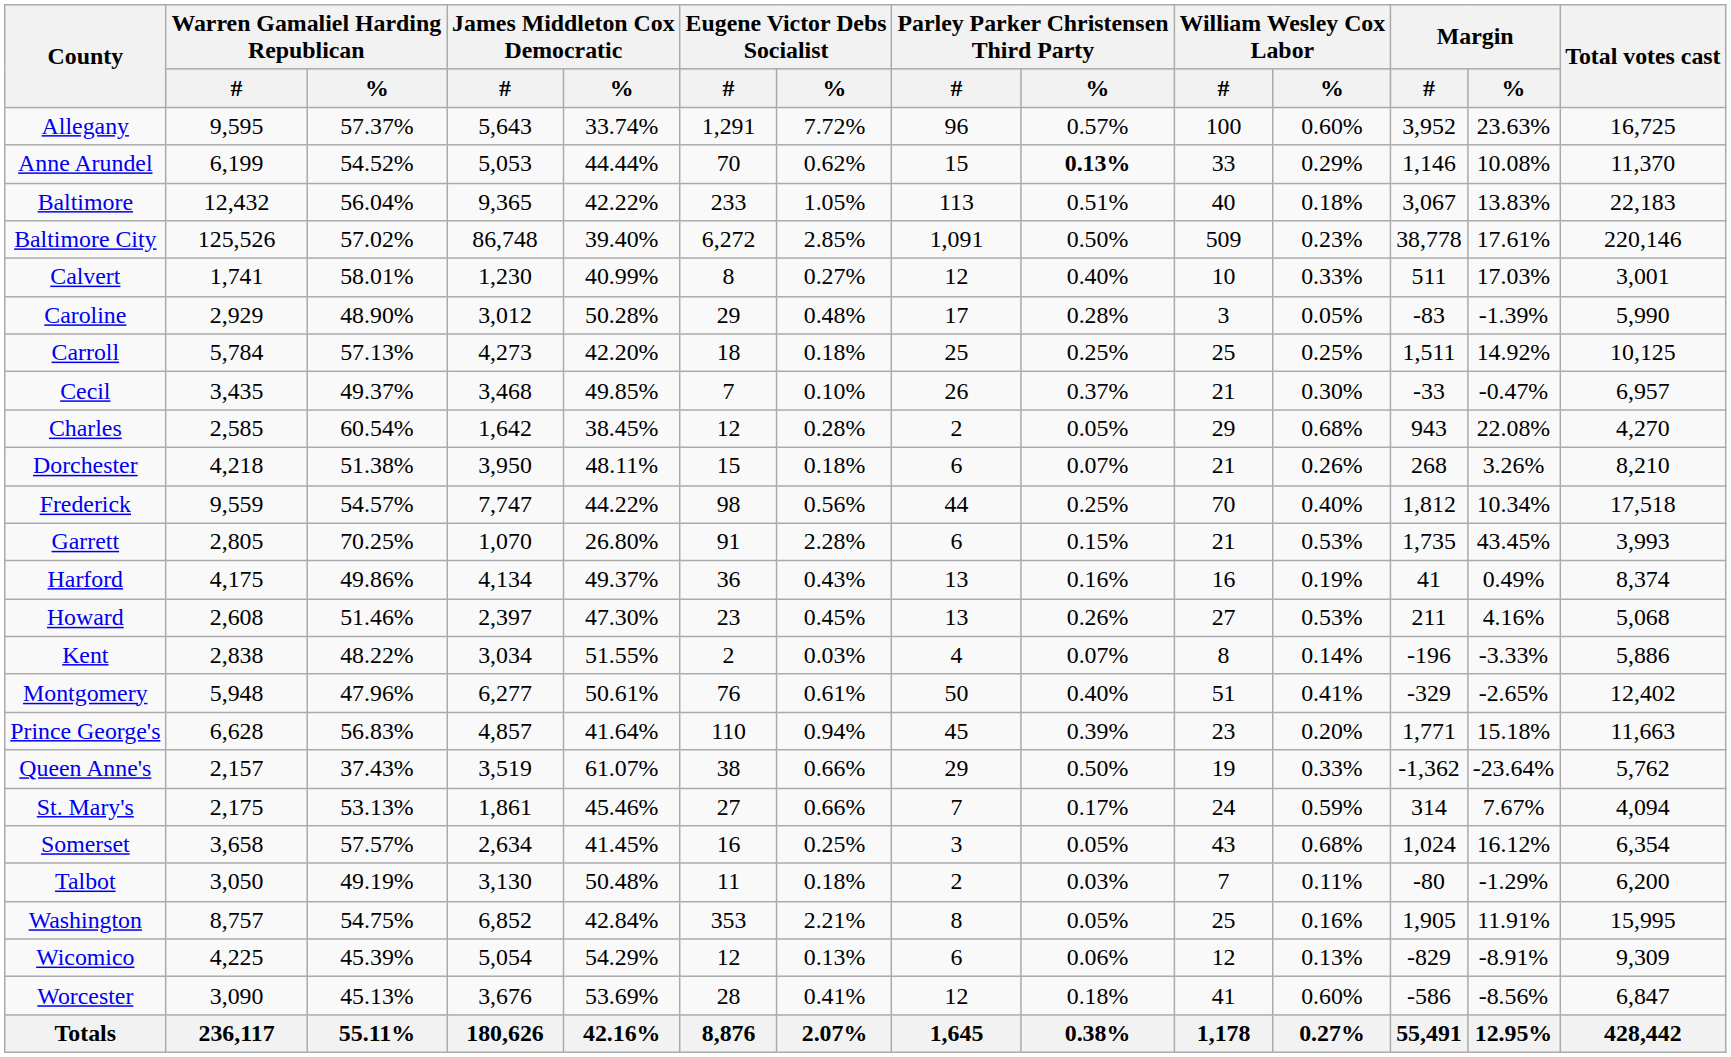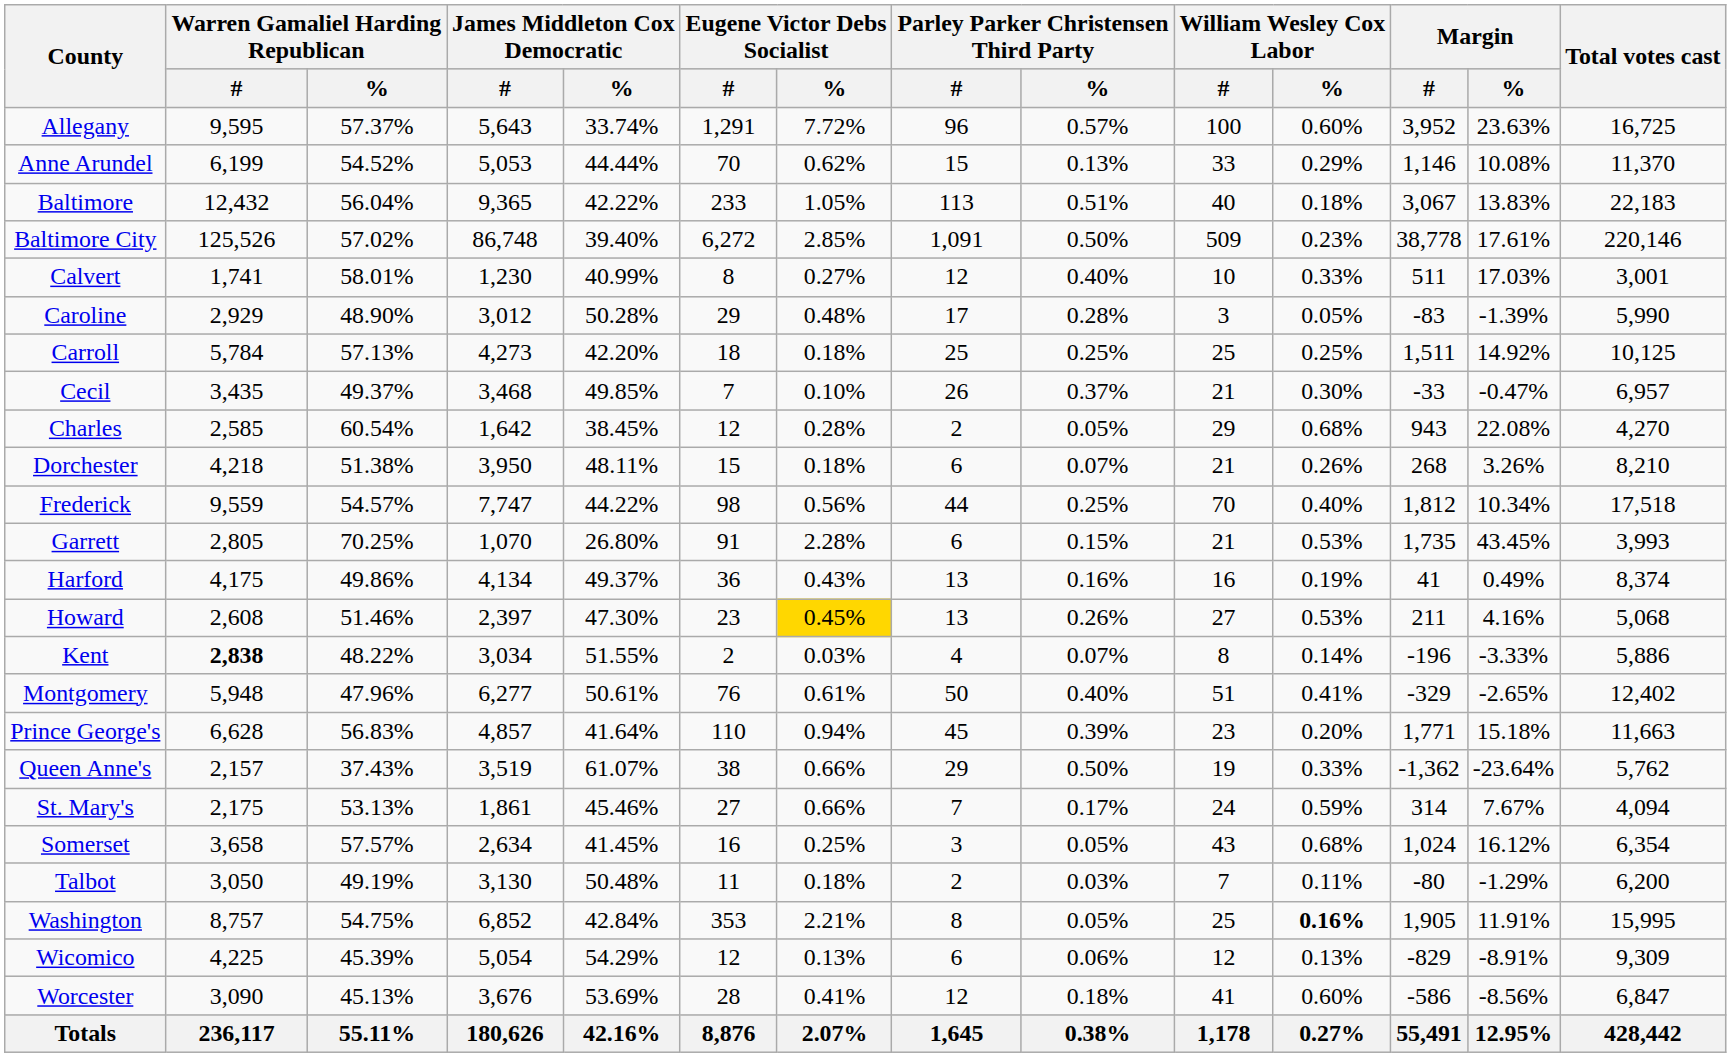(1098, 163) bold -> (1098, 163) normal
(835, 617) no background -> (835, 617) gold background
(237, 655) normal -> (237, 655) bold
(1332, 919) normal -> (1332, 919) bold
